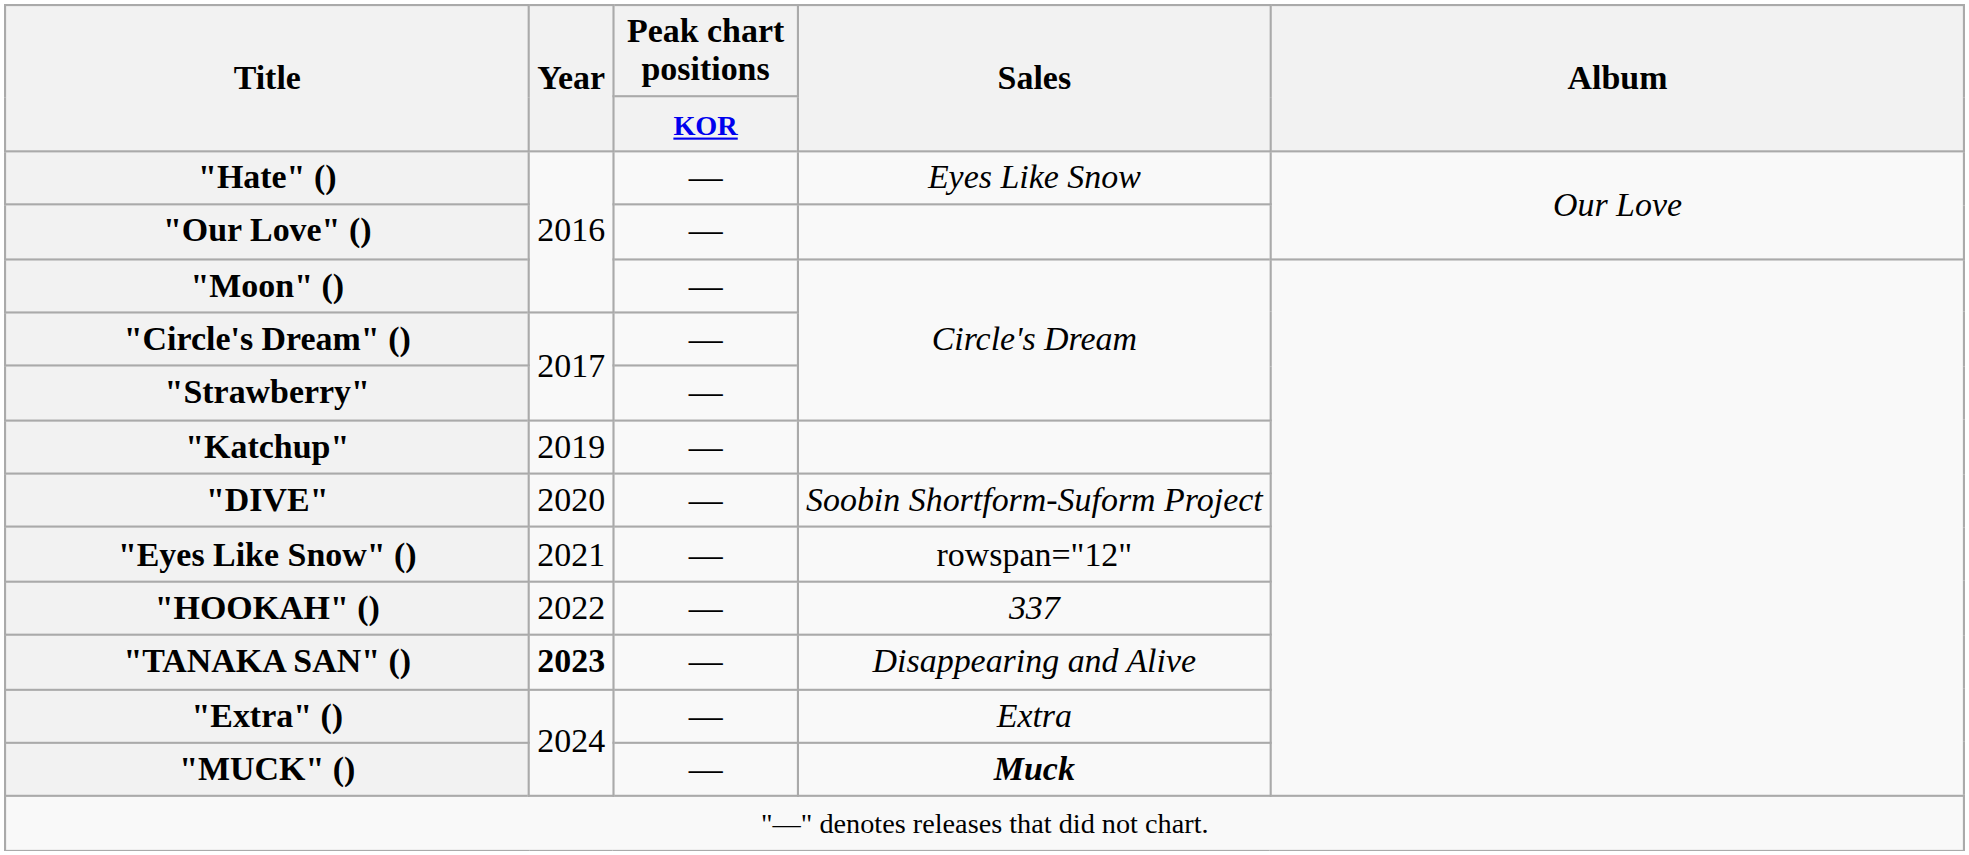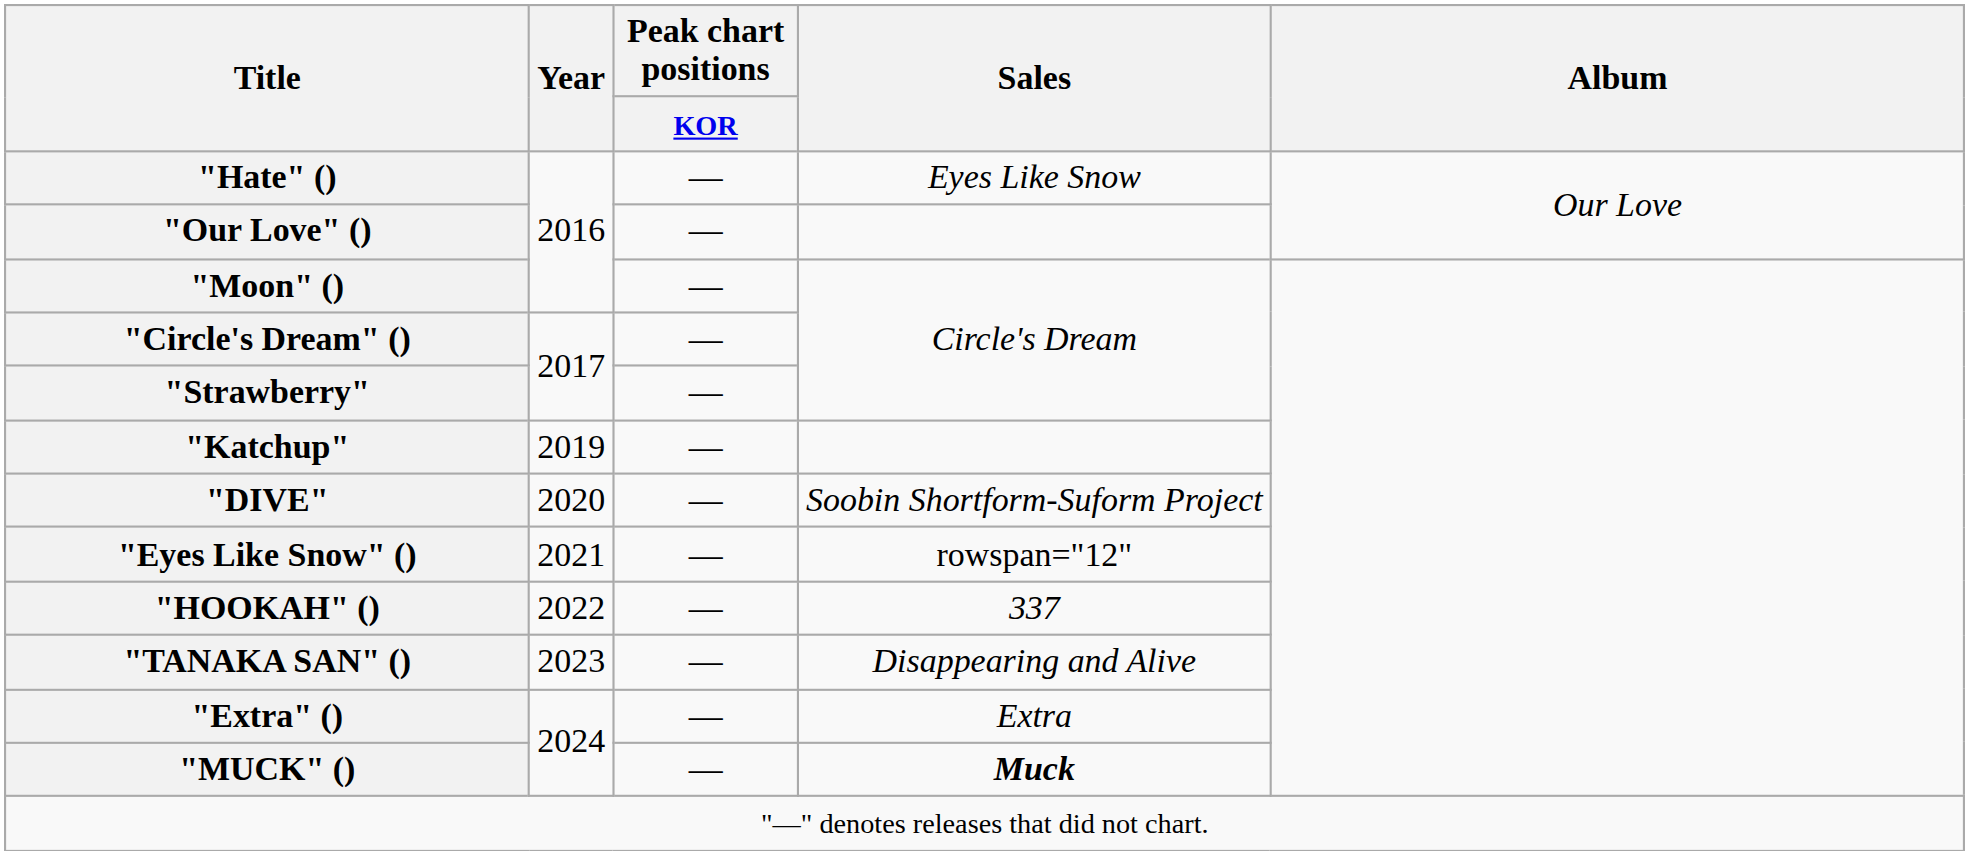(571, 661) bold -> (571, 661) normal
